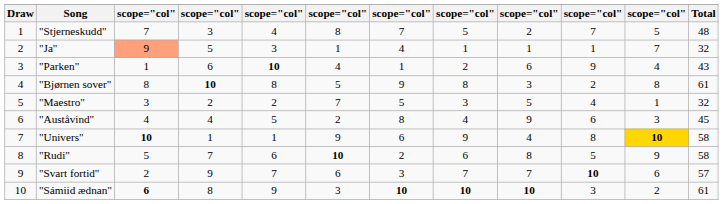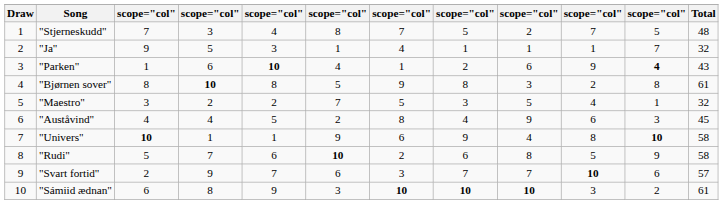(146, 48) lightsalmon background -> (146, 48) no background
(657, 66) normal -> (657, 66) bold
(657, 137) gold background -> (657, 137) no background
(146, 191) bold -> (146, 191) normal
